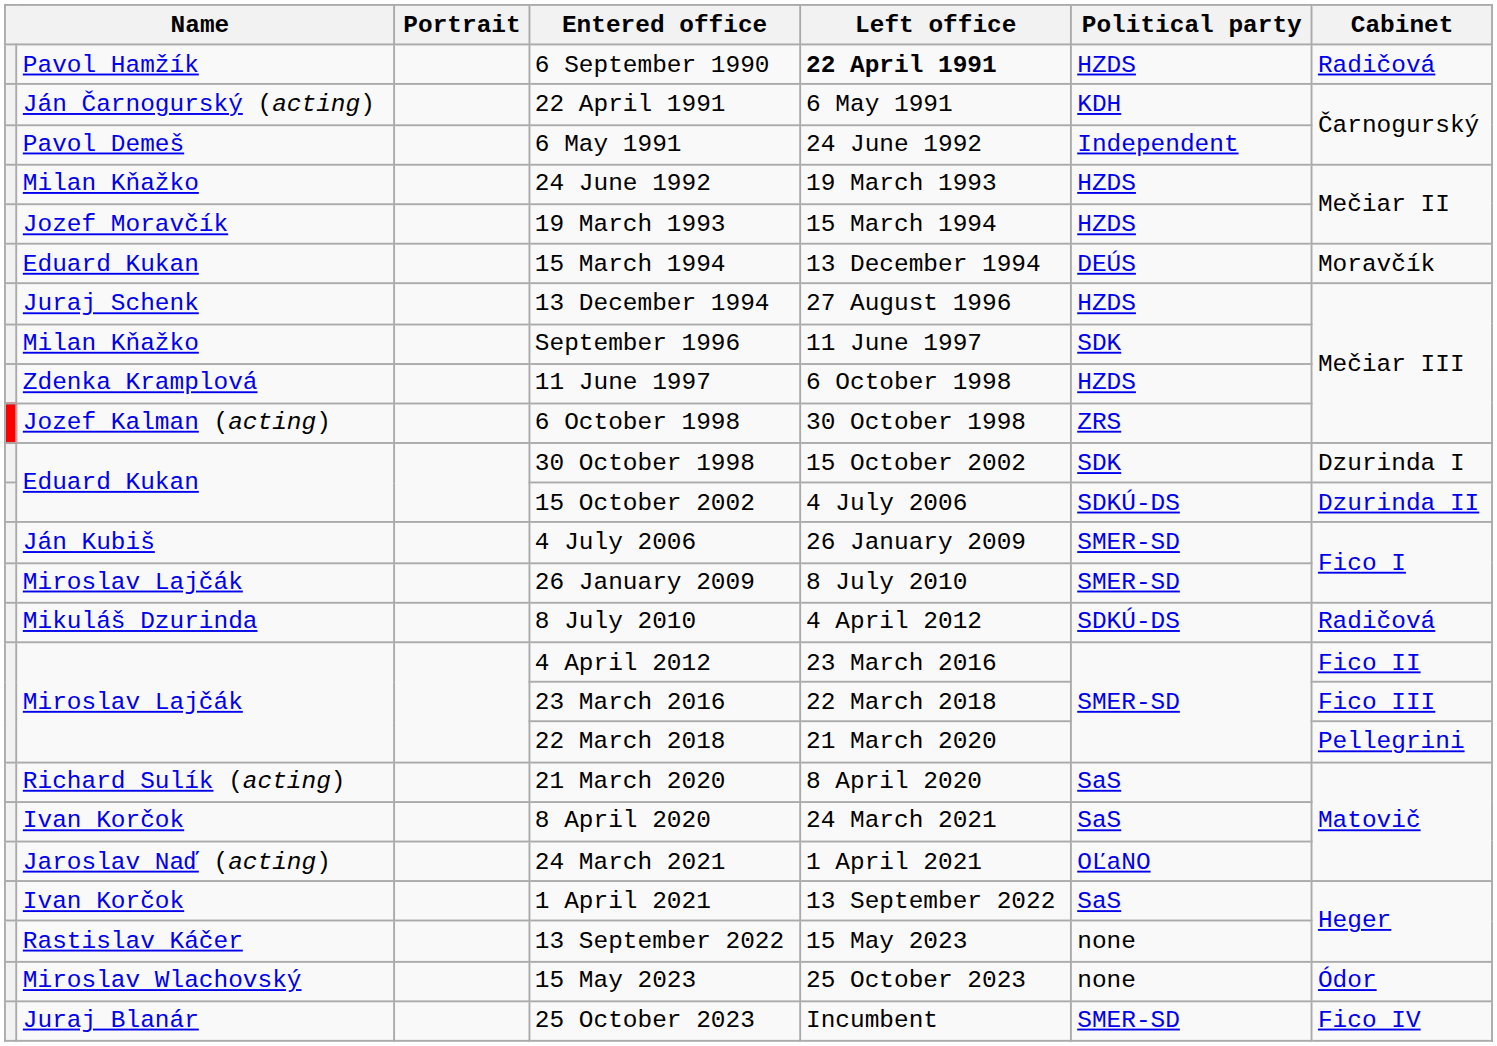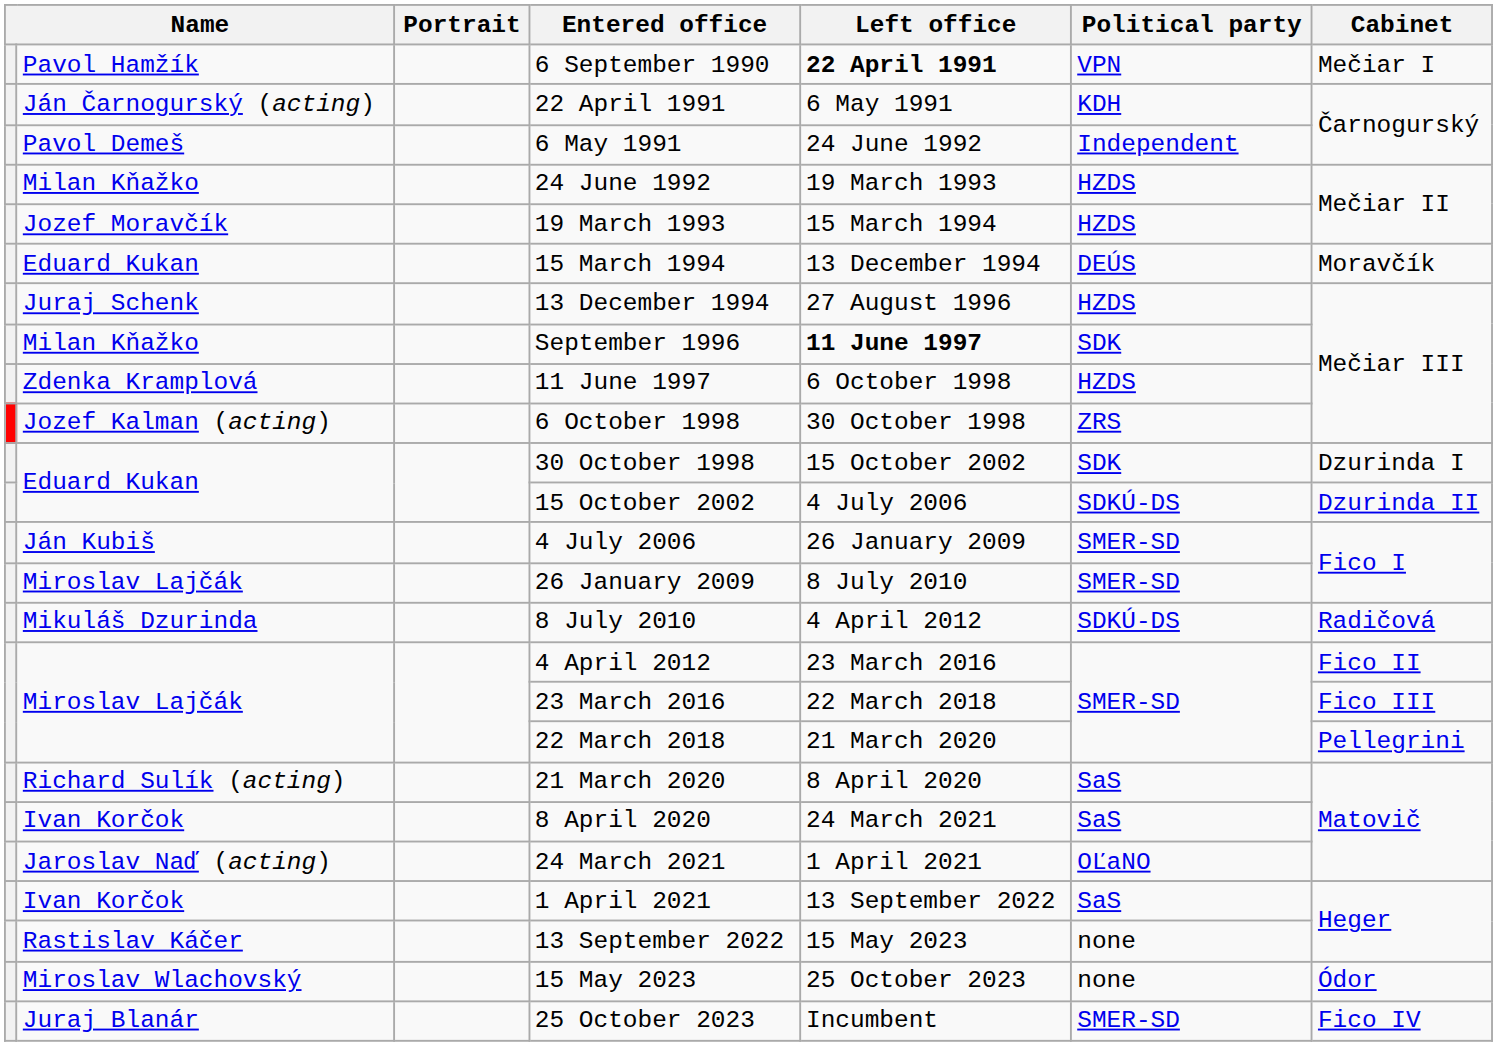(1107, 65) HZDS -> (1099, 65) VPN
(1377, 65) Radičová -> (1377, 65) Mečiar I
(894, 344) normal -> (894, 344) bold
